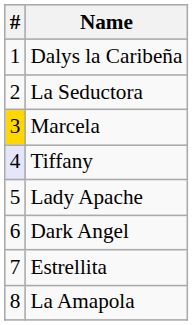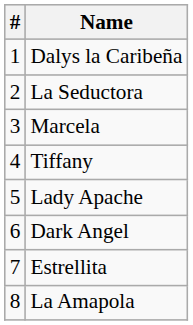(15, 126) gold background -> (15, 126) no background
(15, 161) lavender background -> (15, 161) no background
